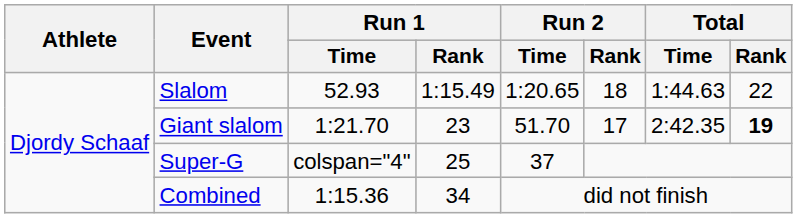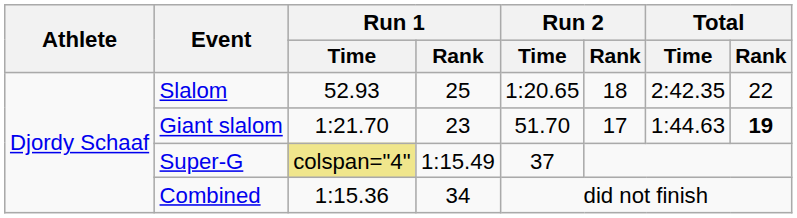(458, 91) 1:15.49 -> (458, 91) 25
(688, 91) 1:44.63 -> (688, 91) 2:42.35
(688, 126) 2:42.35 -> (688, 126) 1:44.63
(352, 161) no background -> (352, 161) khaki background
(458, 161) 25 -> (458, 161) 1:15.49
